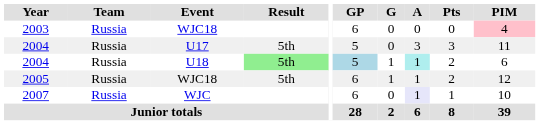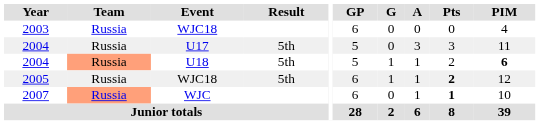(504, 28) pink background -> (504, 28) no background
(109, 62) no background -> (109, 62) lightsalmon background
(286, 62) lightgreen background -> (286, 62) no background
(355, 62) lightblue background -> (355, 62) no background
(417, 62) paleturquoise background -> (417, 62) no background
(504, 62) normal -> (504, 62) bold
(452, 78) normal -> (452, 78) bold
(109, 95) no background -> (109, 95) lightsalmon background
(417, 95) lavender background -> (417, 95) no background
(452, 95) normal -> (452, 95) bold
